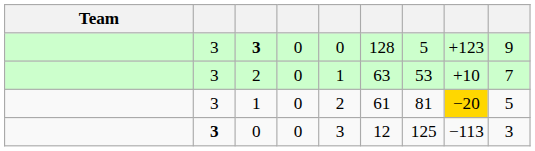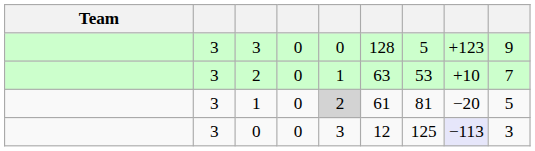(256, 47) bold -> (256, 47) normal
(340, 103) no background -> (340, 103) lightgrey background
(466, 103) gold background -> (466, 103) no background
(214, 132) bold -> (214, 132) normal
(466, 132) no background -> (466, 132) lavender background
